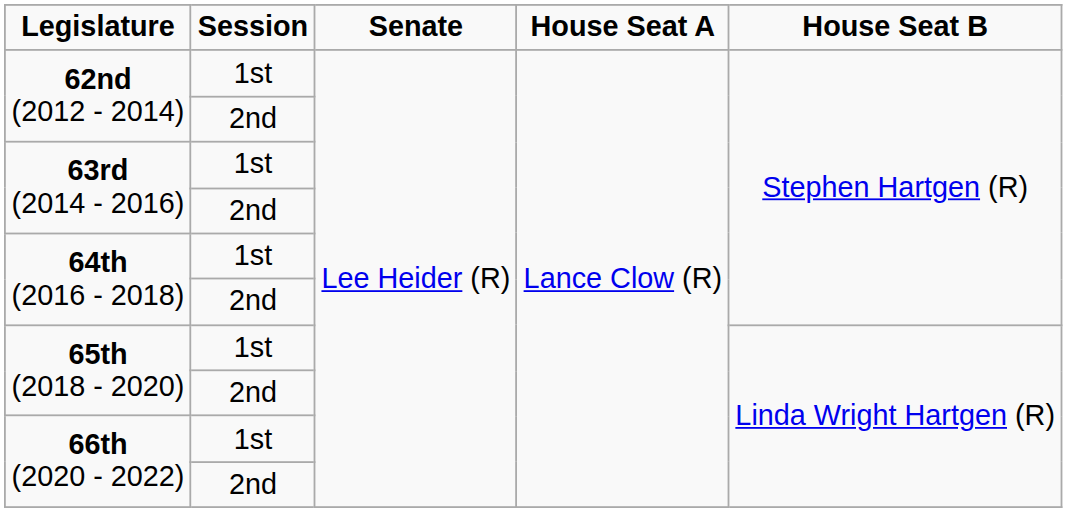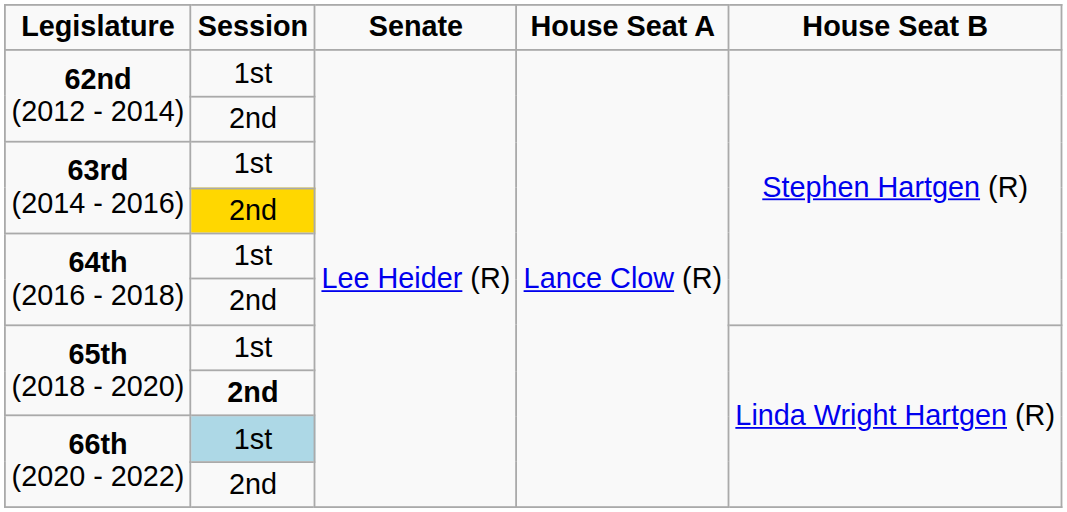(253, 210) no background -> (253, 210) gold background
(253, 392) normal -> (253, 392) bold
(253, 438) no background -> (253, 438) lightblue background
